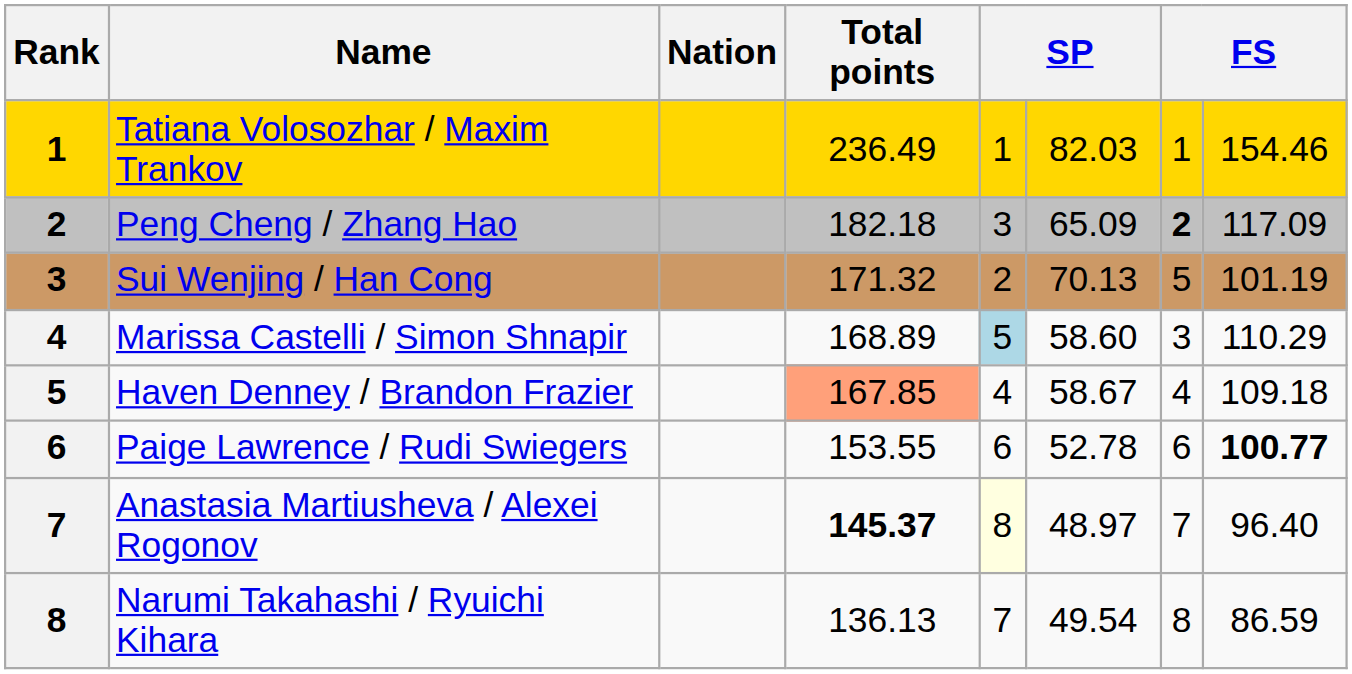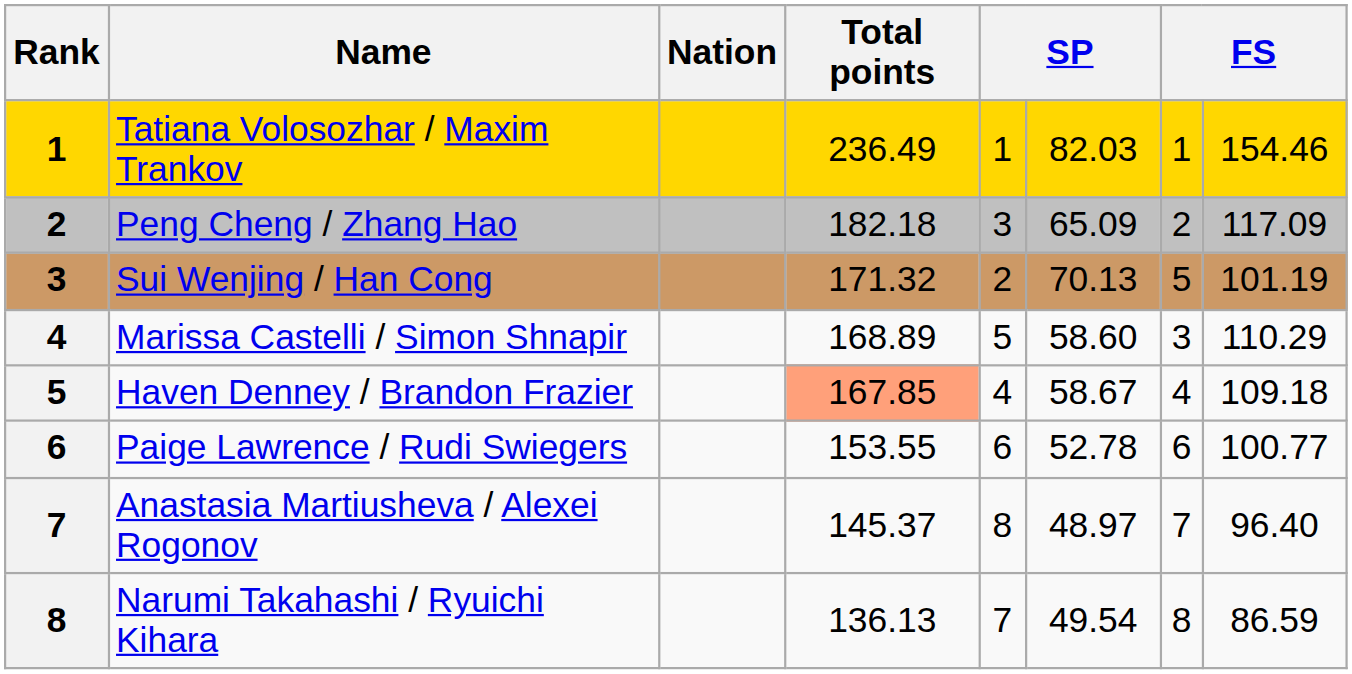(1181, 224) bold -> (1181, 224) normal
(1002, 336) lightblue background -> (1002, 336) no background
(1274, 448) bold -> (1274, 448) normal
(882, 524) bold -> (882, 524) normal
(1002, 524) lightyellow background -> (1002, 524) no background
